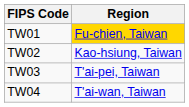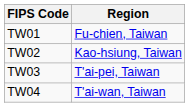(121, 33) gold background -> (121, 33) no background
